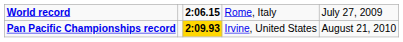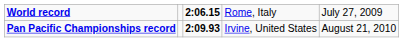(202, 28) gold background -> (202, 28) no background
